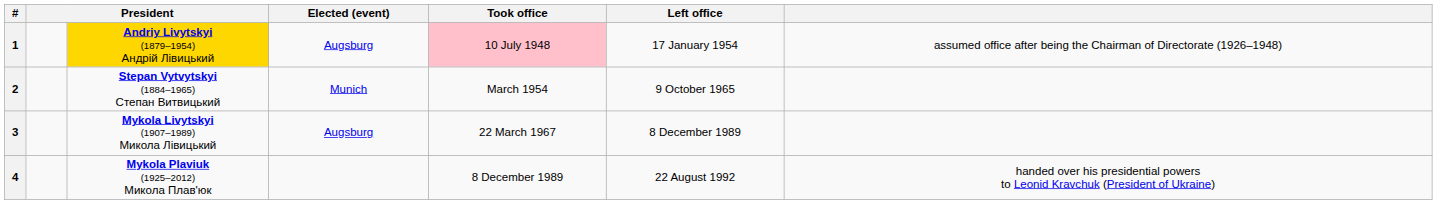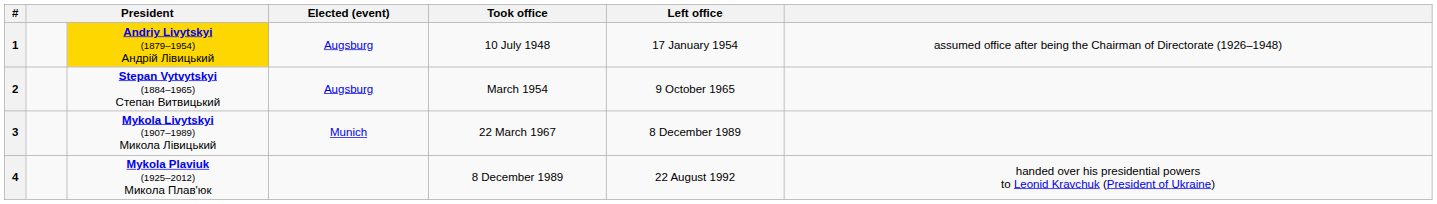(517, 44) pink background -> (517, 44) no background
(349, 89) Munich -> (349, 89) Augsburg
(349, 133) Augsburg -> (349, 133) Munich
